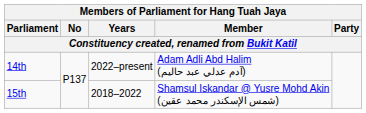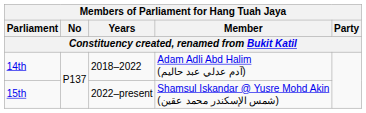(122, 66) 2022–present -> (116, 66) 2018–2022
(116, 94) 2018–2022 -> (122, 94) 2022–present
